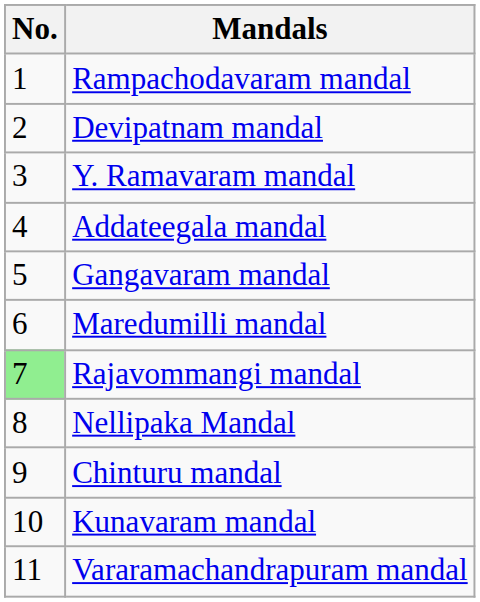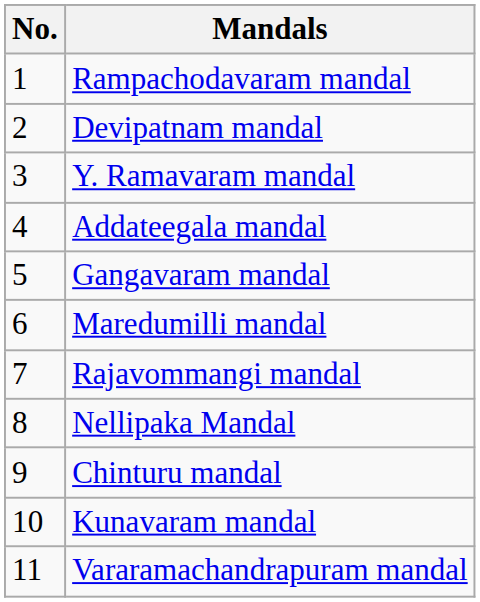(20, 373) lightgreen background -> (20, 373) no background
